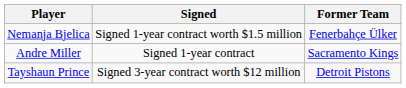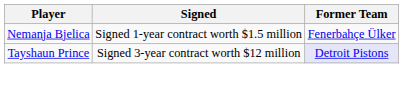- row: (48, 53)
(353, 72) no background -> (352, 53) lavender background
